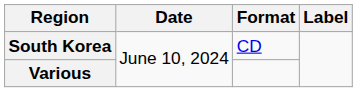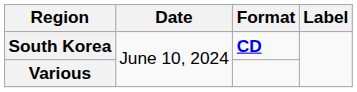(249, 45) normal -> (249, 45) bold
